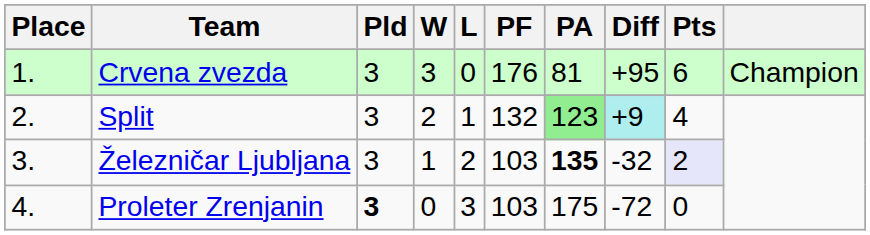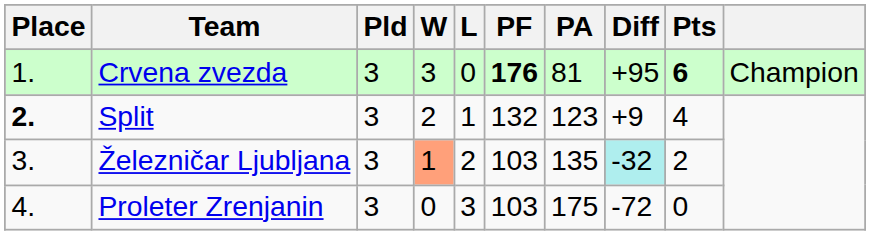(514, 71) normal -> (514, 71) bold
(680, 71) normal -> (680, 71) bold
(23, 116) normal -> (23, 116) bold
(575, 116) lightgreen background -> (575, 116) no background
(627, 116) paleturquoise background -> (627, 116) no background
(428, 161) no background -> (428, 161) lightsalmon background
(575, 161) bold -> (575, 161) normal
(632, 161) no background -> (632, 161) paleturquoise background
(680, 161) lavender background -> (680, 161) no background
(371, 206) bold -> (371, 206) normal
